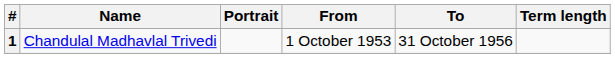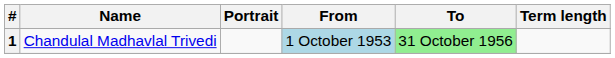(338, 41) no background -> (338, 41) lightblue background
(456, 41) no background -> (456, 41) lightgreen background
